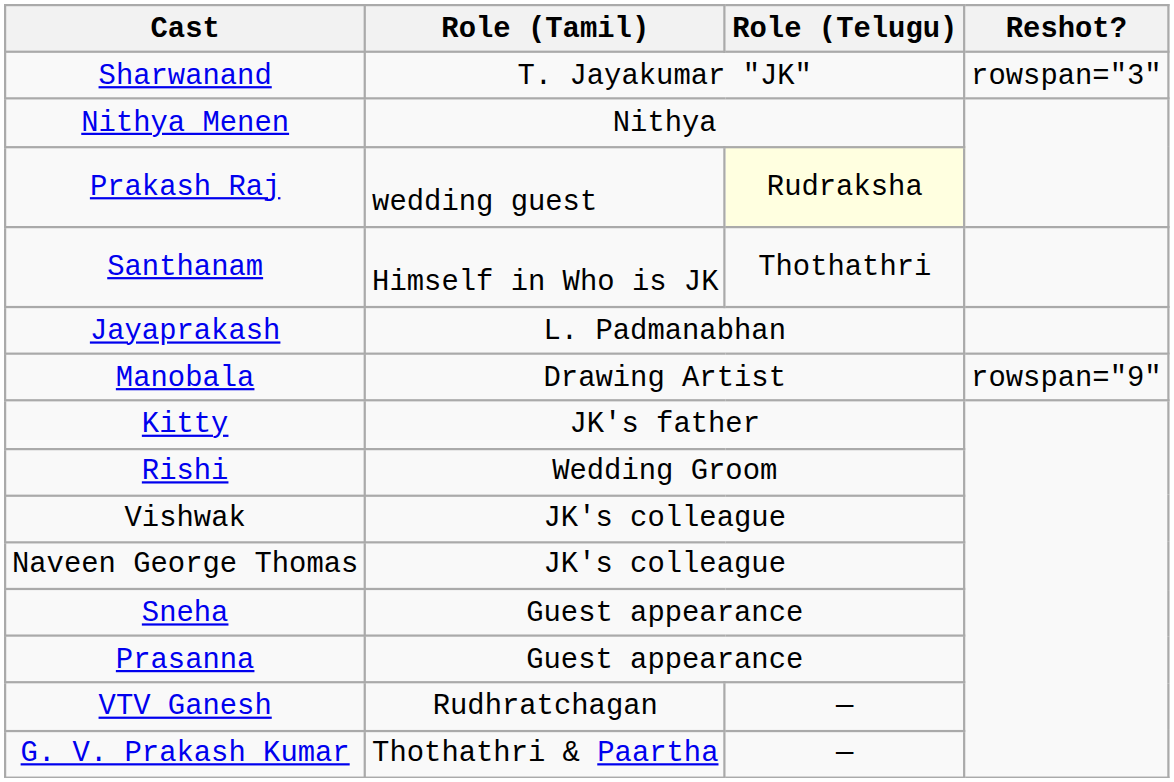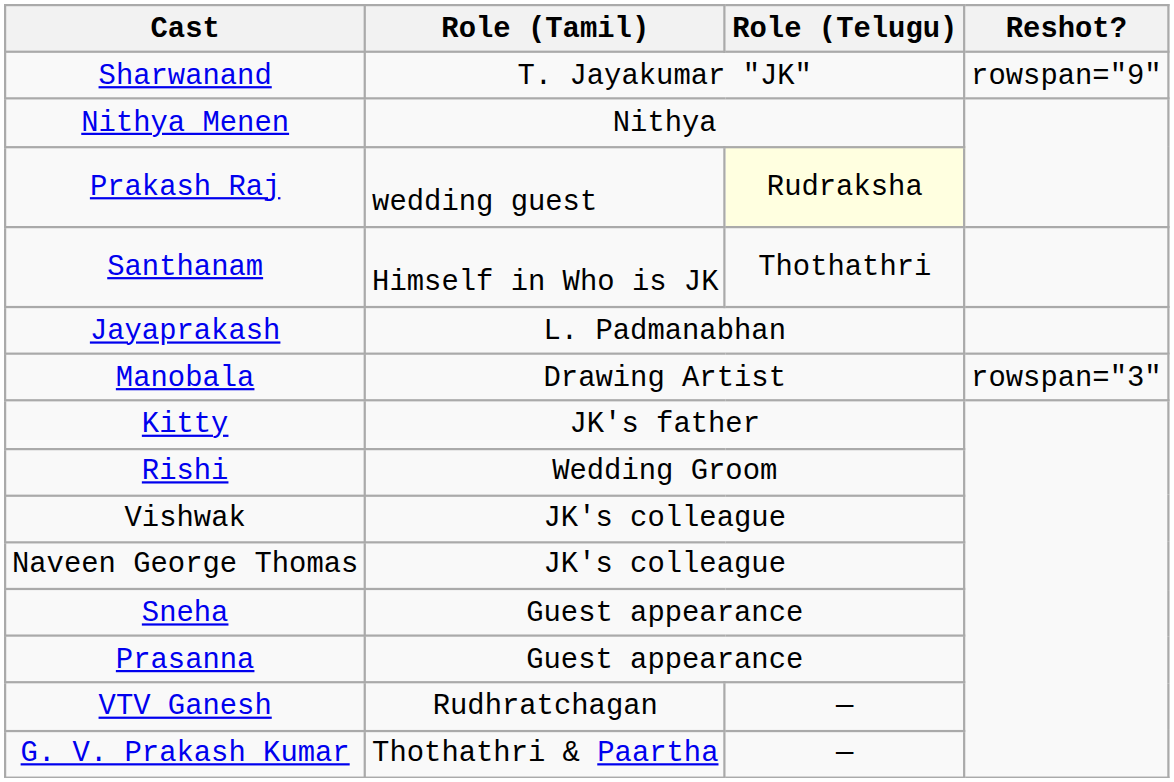(1066, 76) rowspan="3" -> (1066, 76) rowspan="9"
(1066, 377) rowspan="9" -> (1066, 377) rowspan="3"
